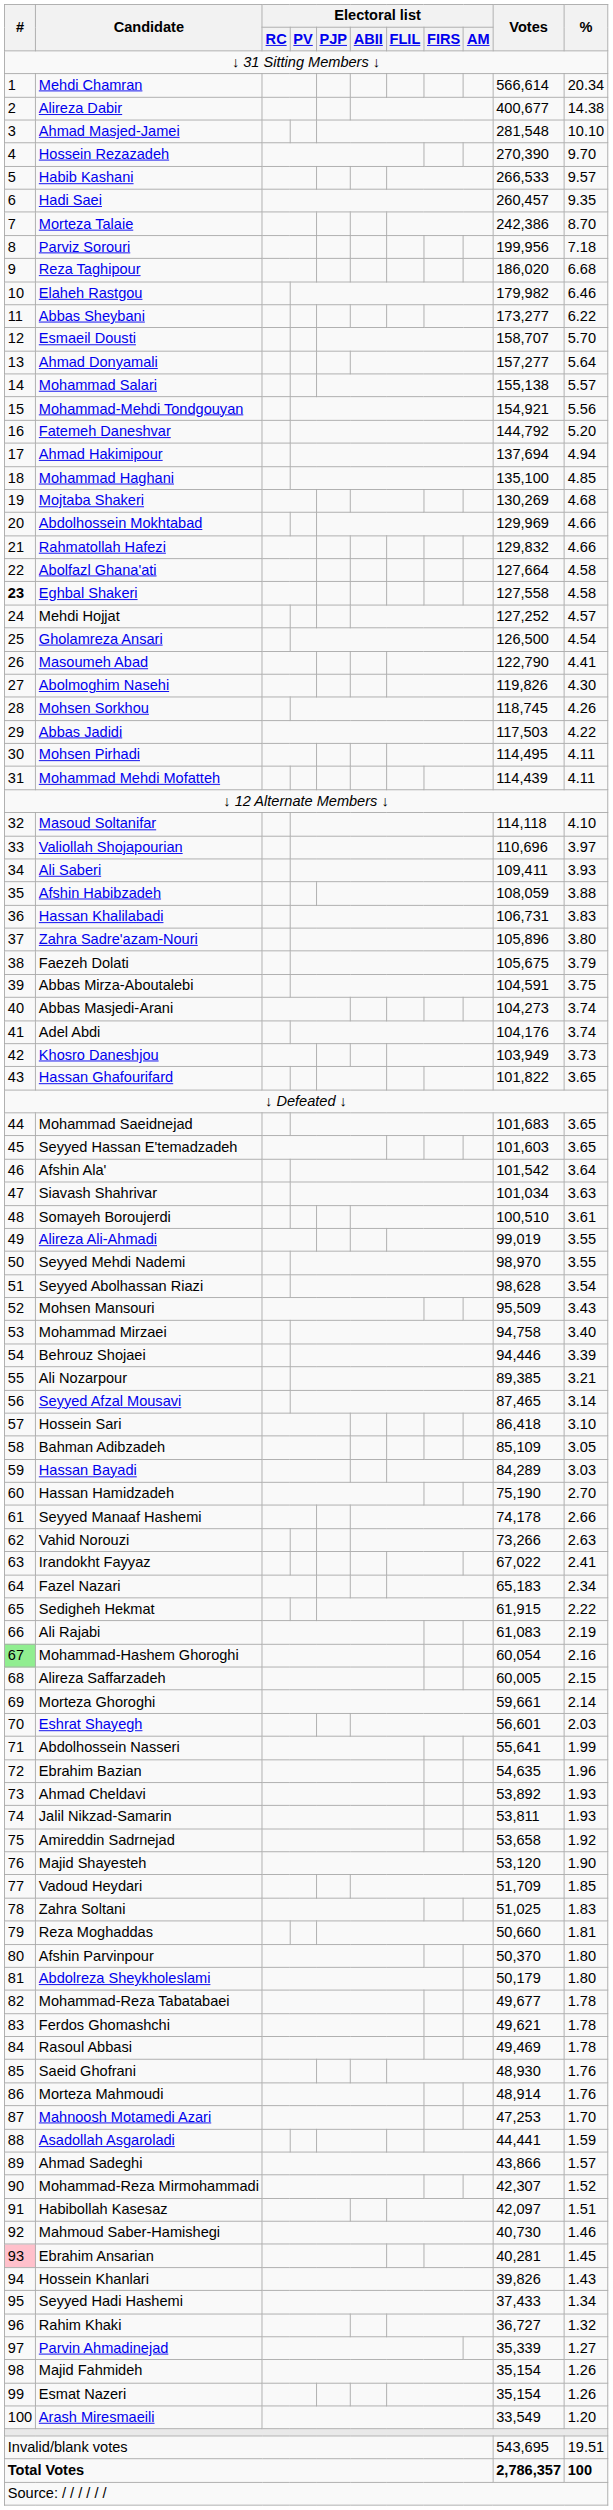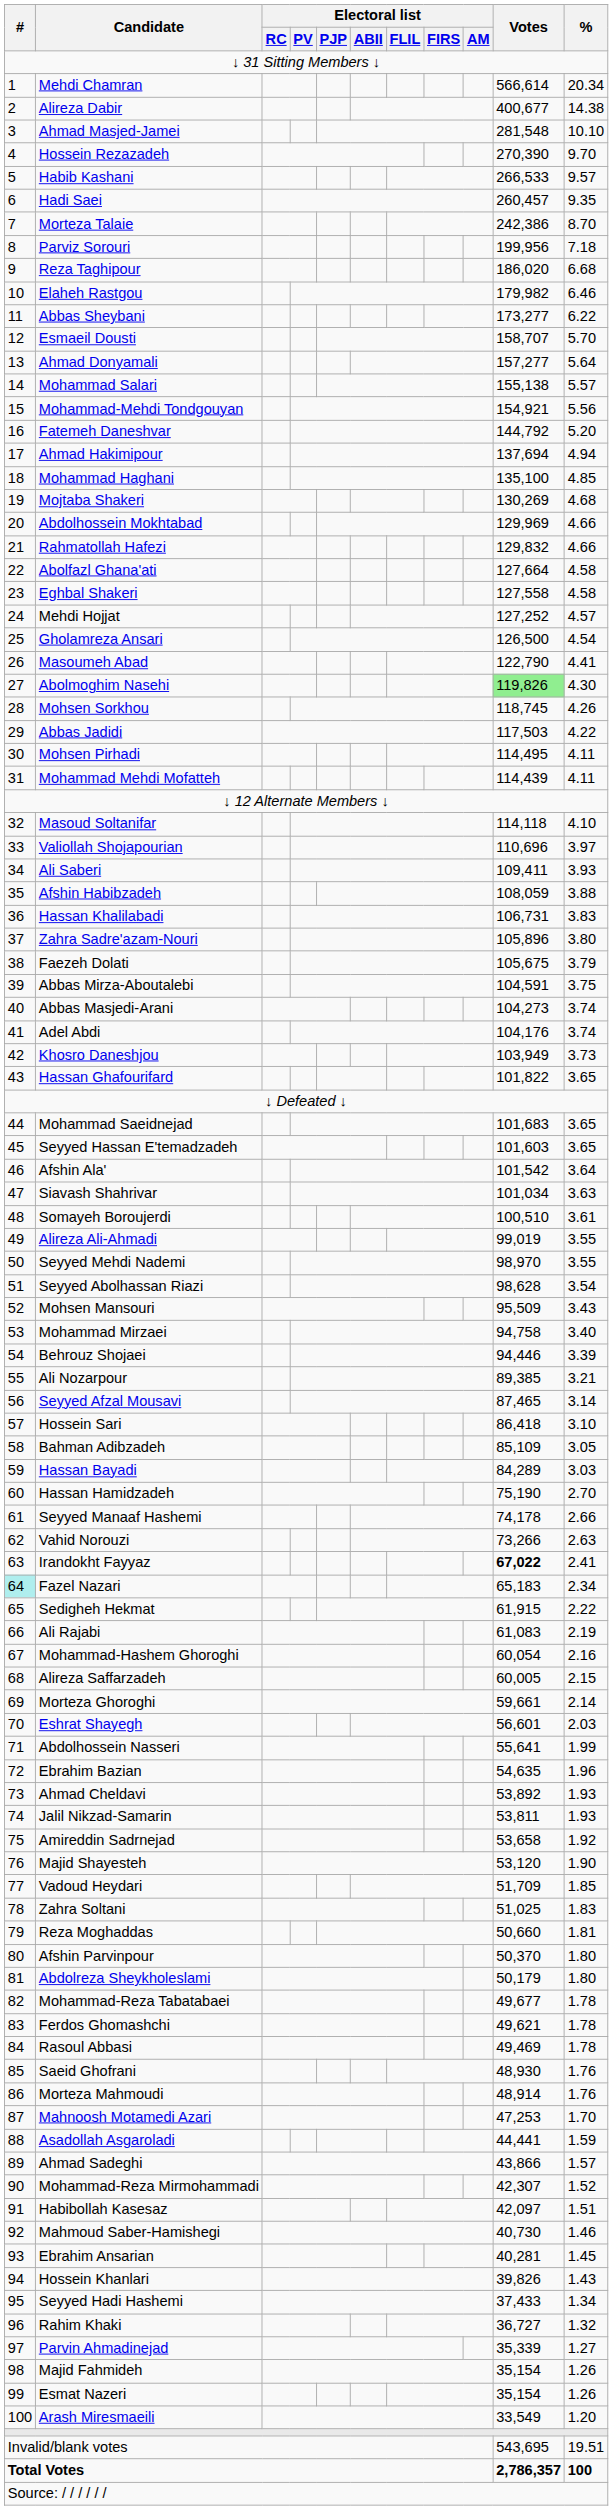(16, 593) bold -> (16, 593) normal
(522, 685) no background -> (522, 685) lightgreen background
(519, 1563) normal -> (519, 1563) bold
(16, 1586) no background -> (16, 1586) paleturquoise background
(16, 1655) lightgreen background -> (16, 1655) no background
(16, 2255) pink background -> (16, 2255) no background
